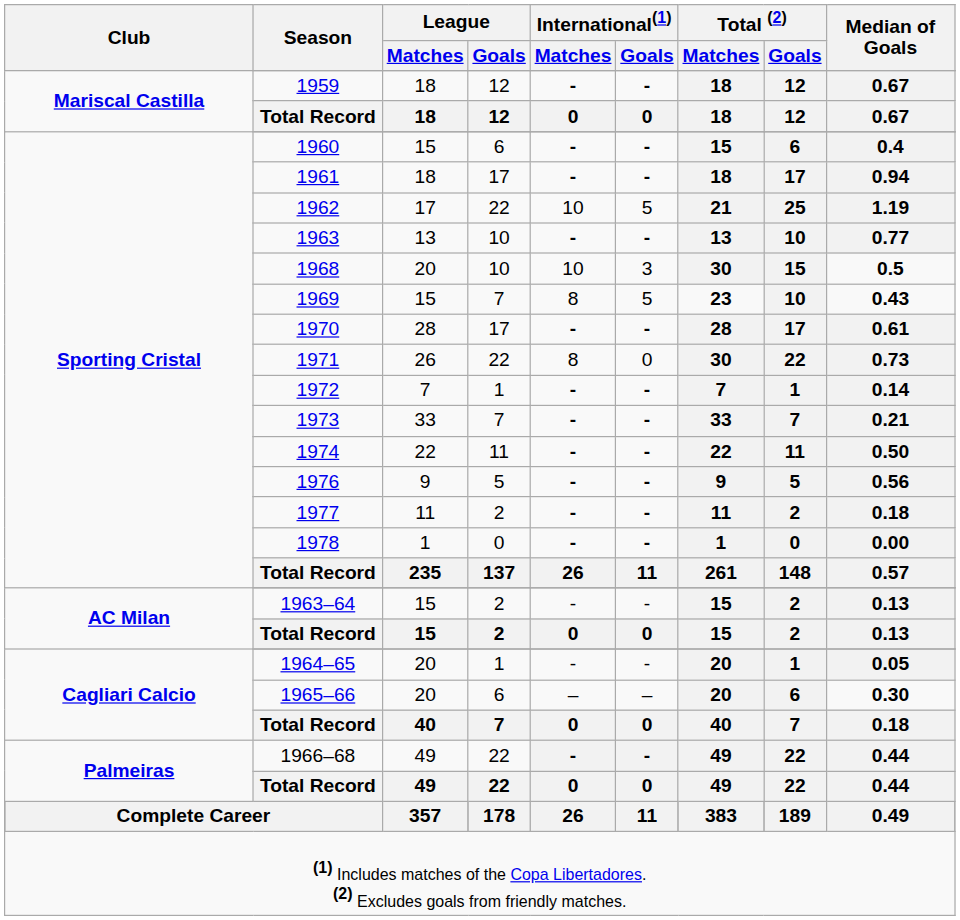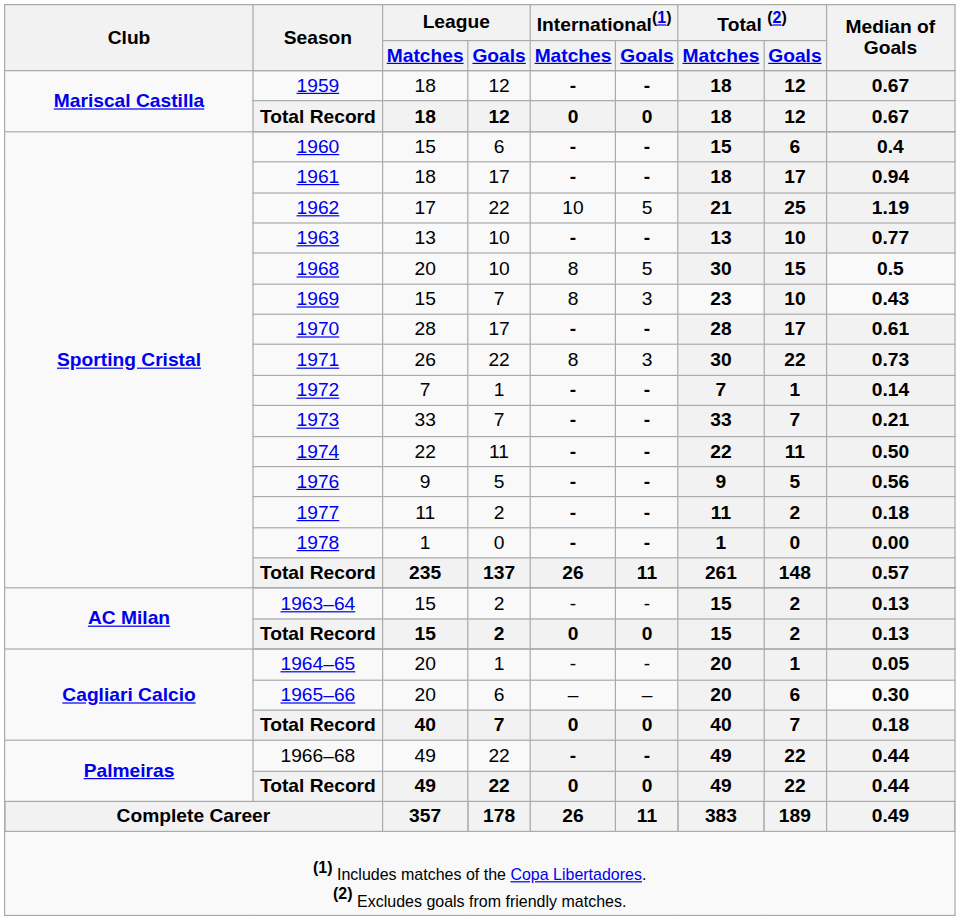(573, 268) 10 -> (573, 268) 8
(647, 268) 3 -> (647, 268) 5
(647, 298) 5 -> (647, 298) 3
(647, 359) 0 -> (647, 359) 3
